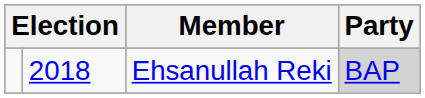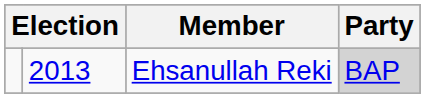(60, 70) 2018 -> (60, 70) 2013
